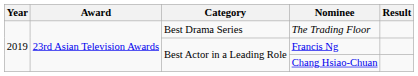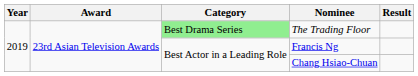(203, 29) no background -> (203, 29) lightgreen background
